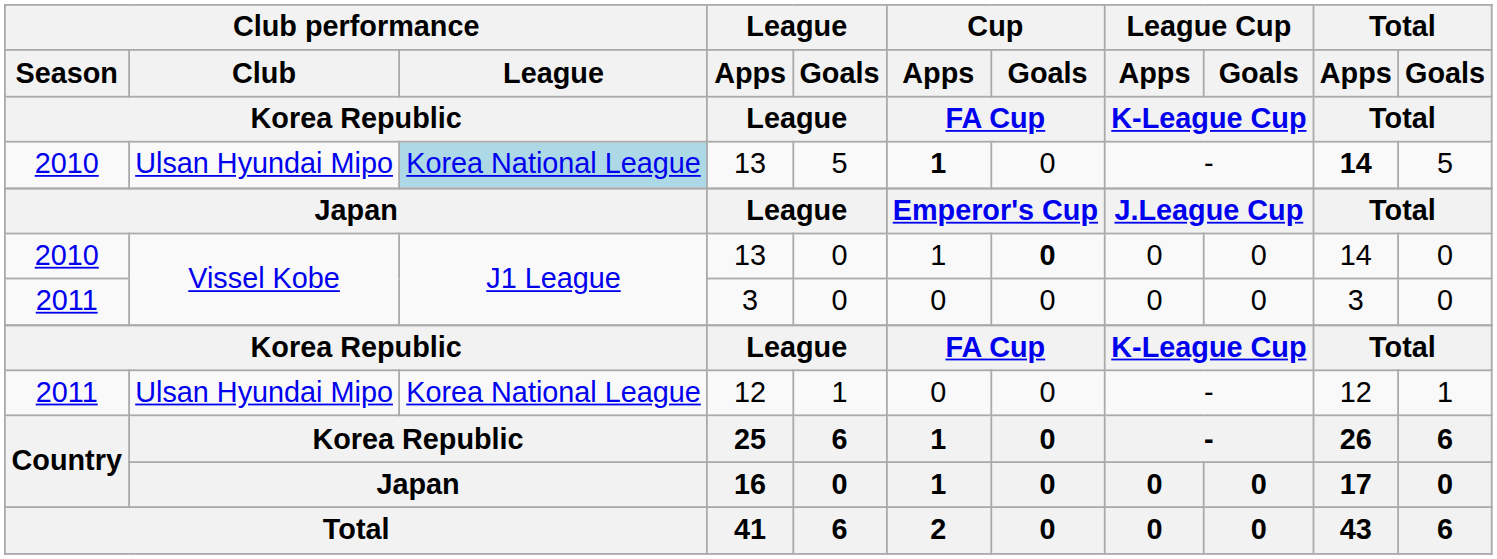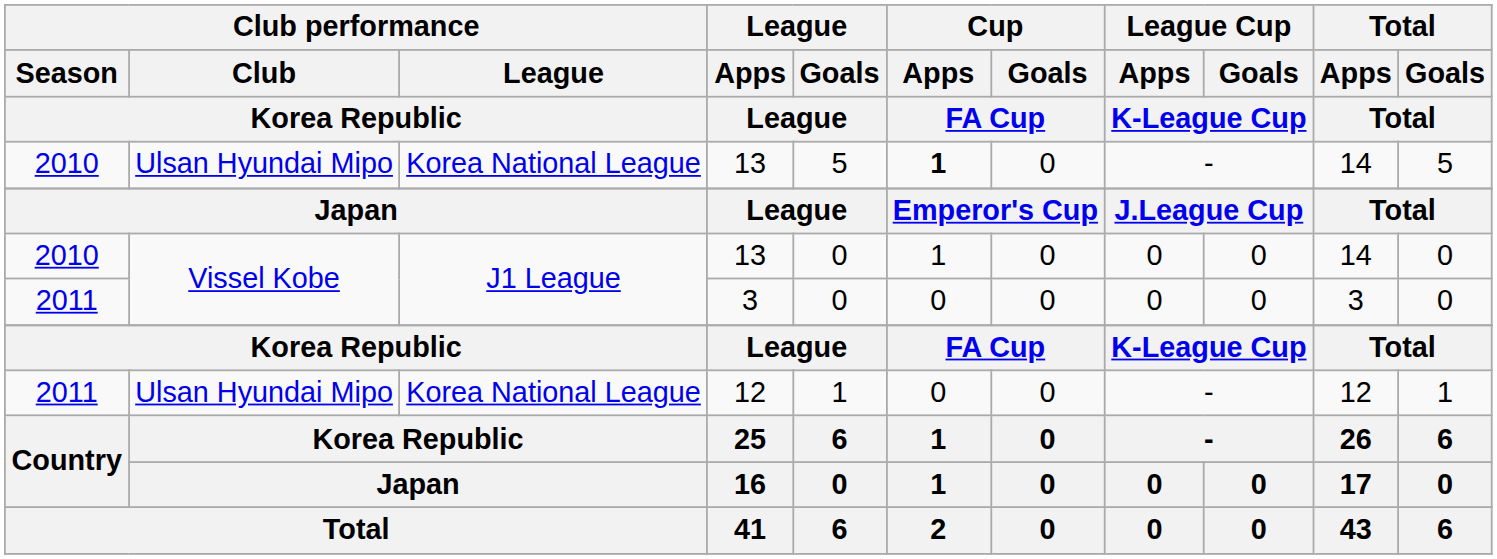(554, 164) lightblue background -> (554, 164) no background
(1356, 164) bold -> (1356, 164) normal
(1048, 255) bold -> (1048, 255) normal
